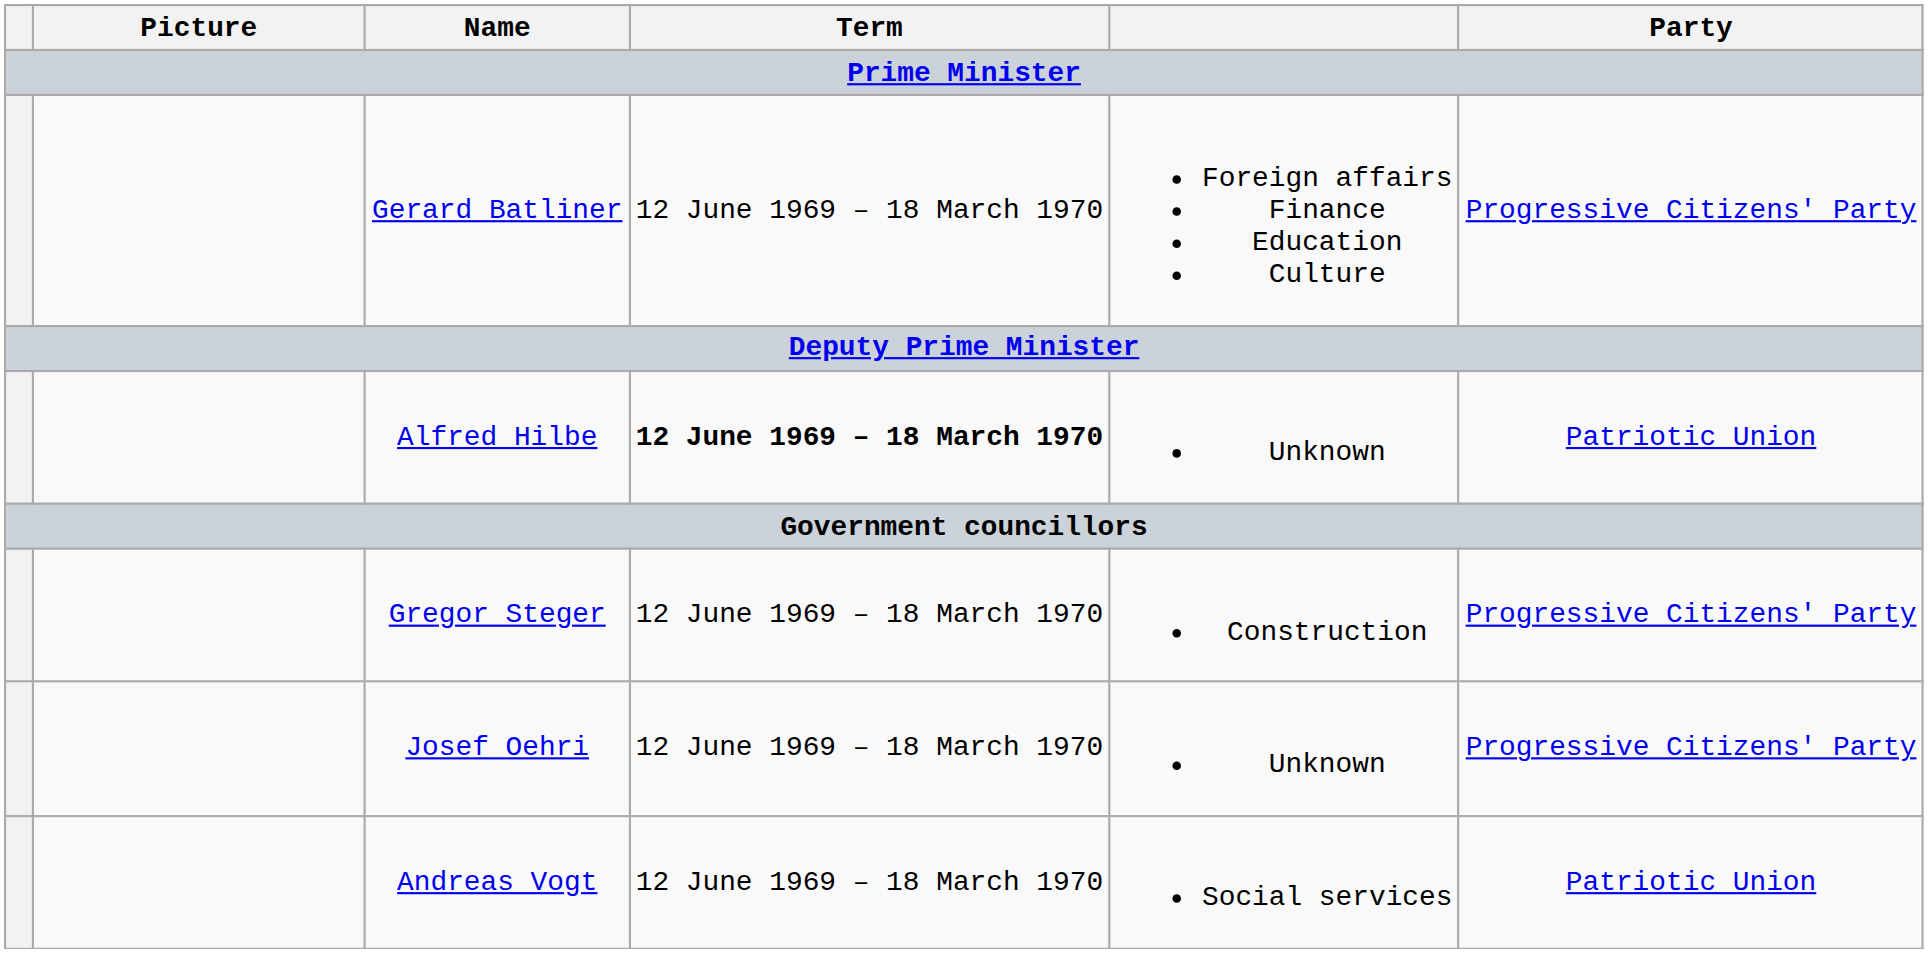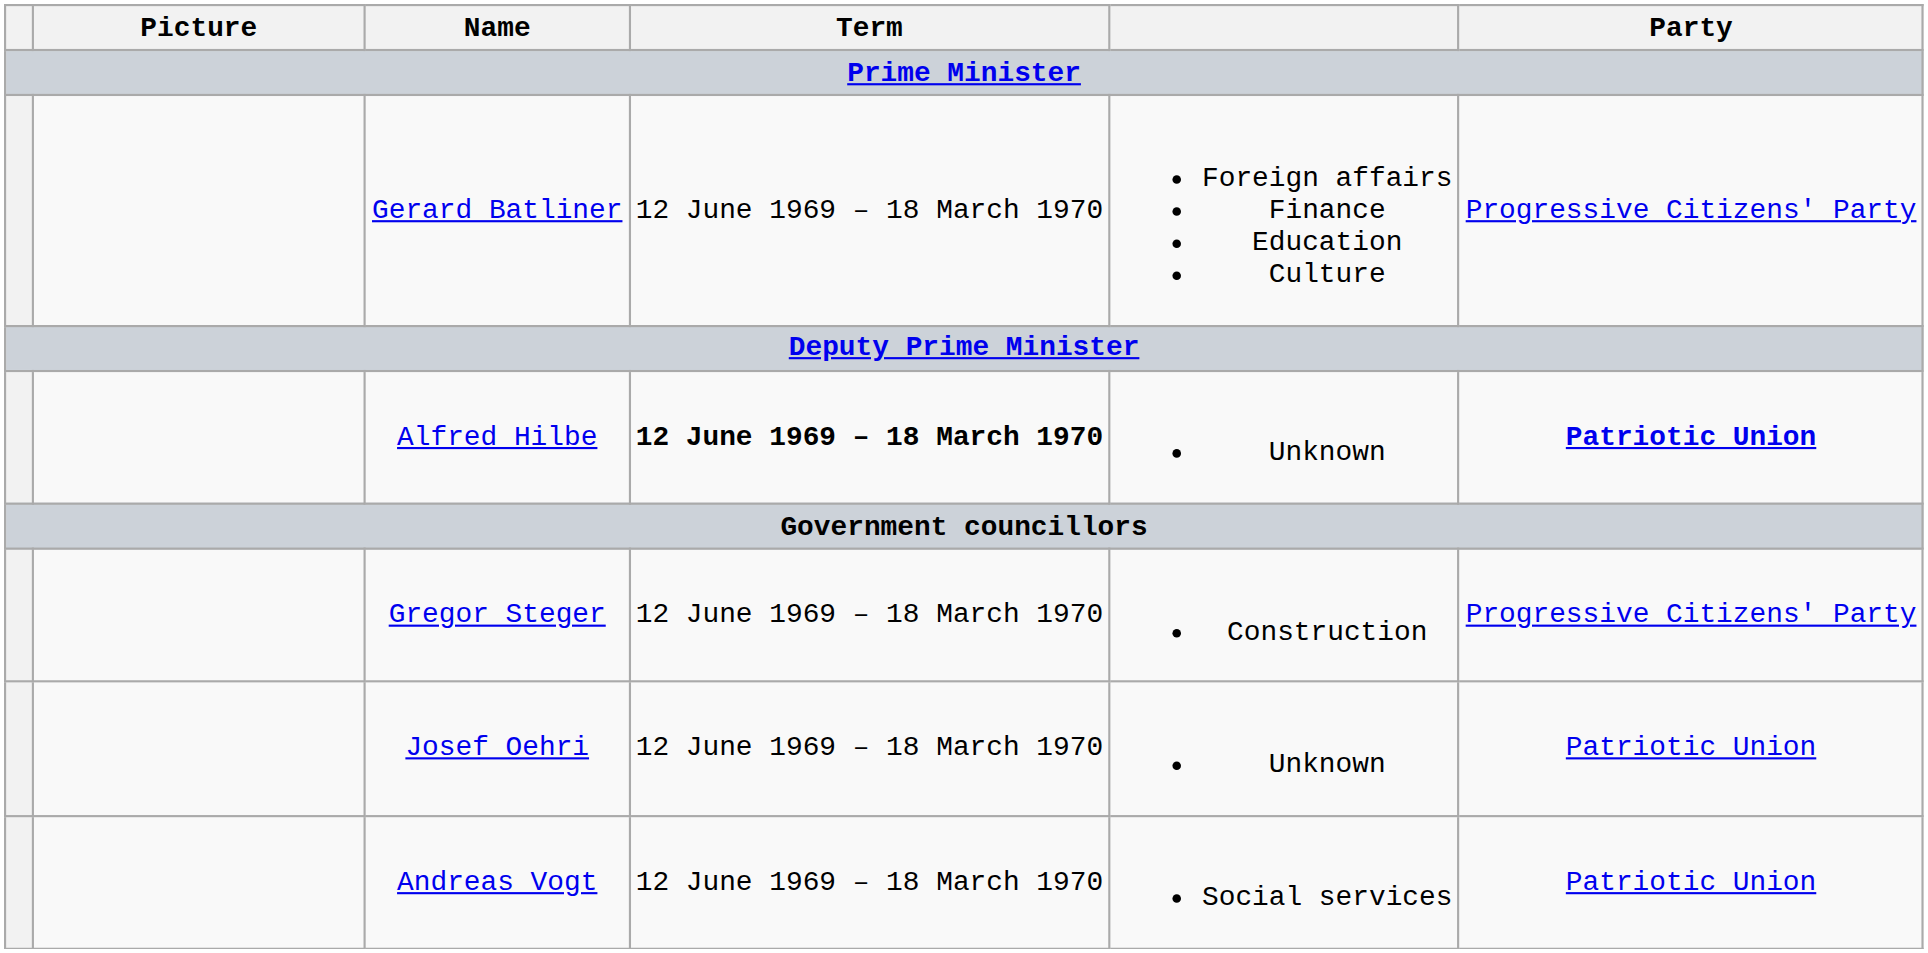(1691, 437) normal -> (1691, 437) bold
(1691, 749) Progressive Citizens' Party -> (1691, 749) Patriotic Union
